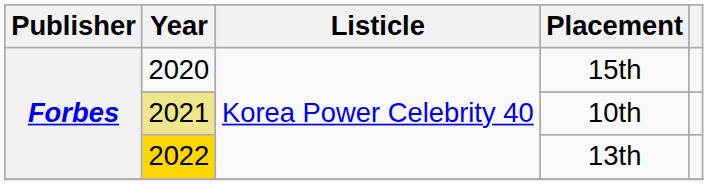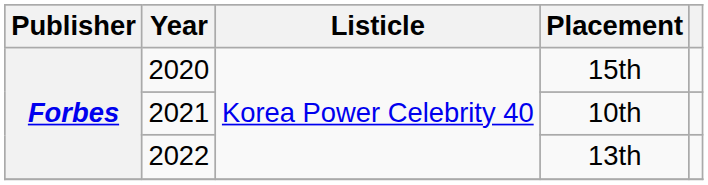(179, 112) khaki background -> (179, 112) no background
(179, 156) gold background -> (179, 156) no background
